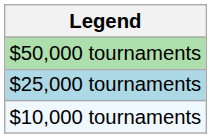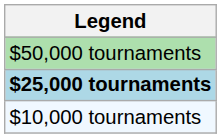(105, 85) normal -> (110, 85) bold
